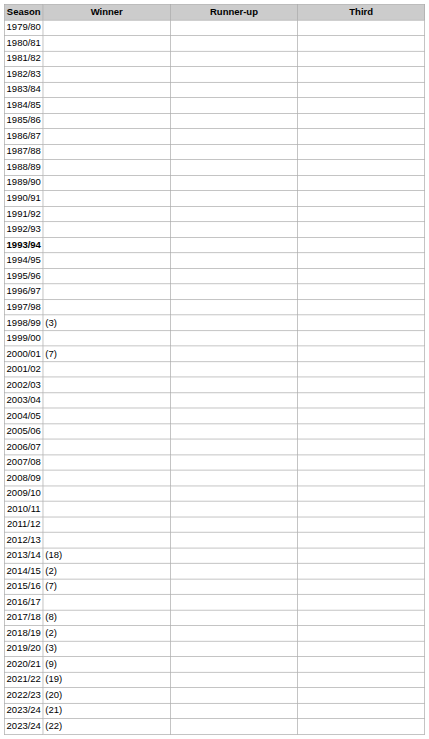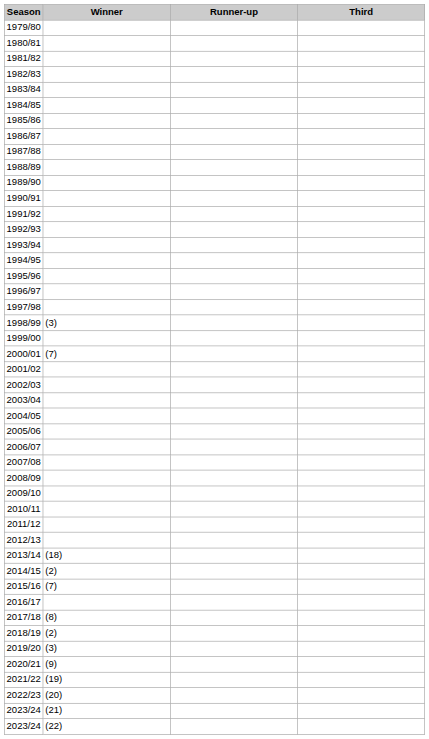(24, 244) bold -> (24, 244) normal
